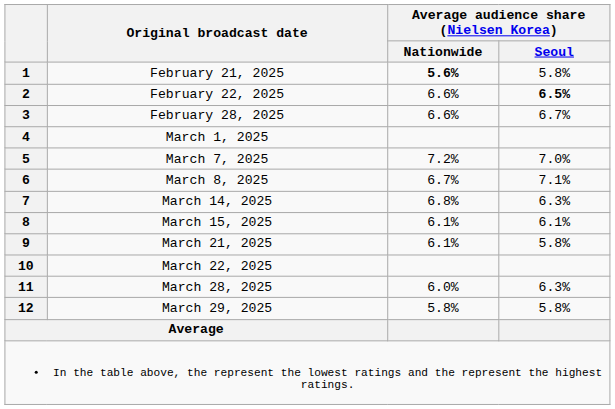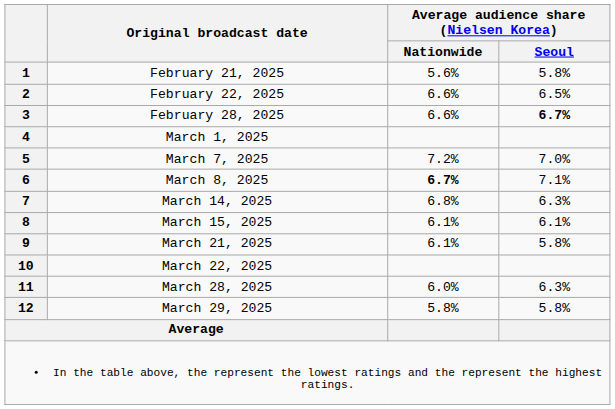(443, 73) bold -> (443, 73) normal
(554, 95) bold -> (554, 95) normal
(554, 116) normal -> (554, 116) bold
(443, 180) normal -> (443, 180) bold
